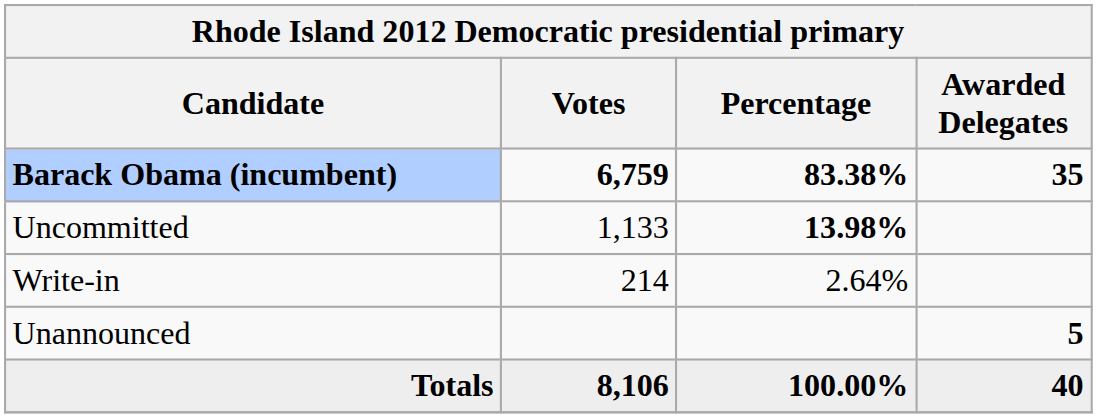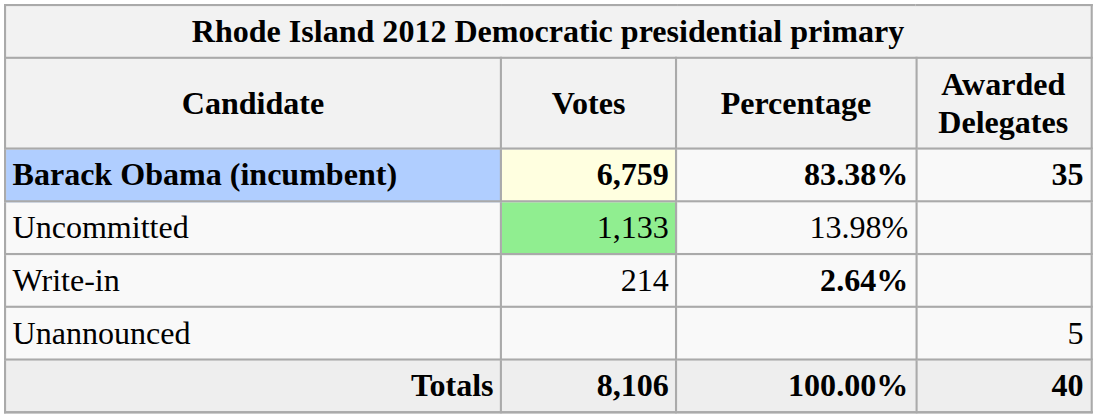(633, 174) no background -> (633, 174) lightyellow background
(633, 227) no background -> (633, 227) lightgreen background
(856, 227) bold -> (859, 227) normal
(867, 280) normal -> (864, 280) bold
(1075, 333) bold -> (1075, 333) normal
